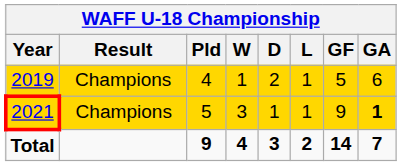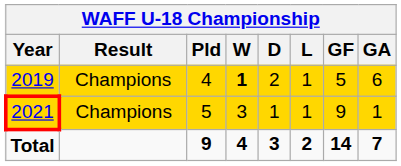(242, 80) normal -> (242, 80) bold
(377, 112) bold -> (377, 112) normal
